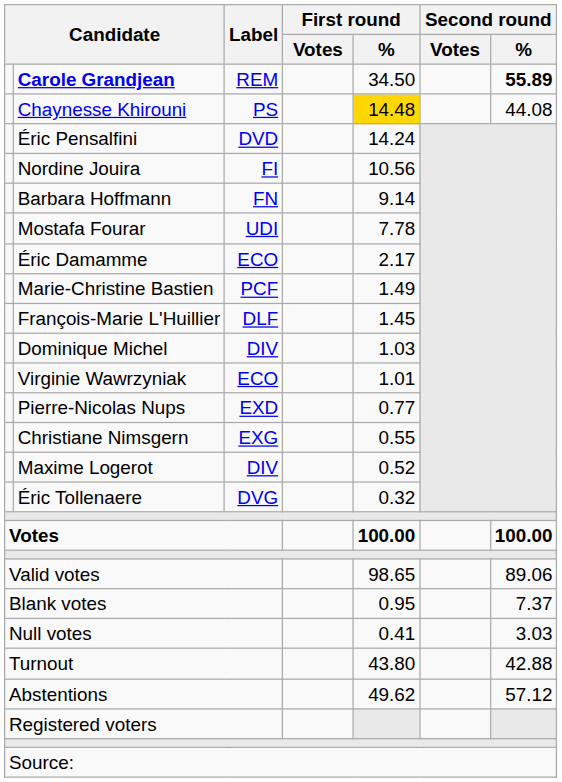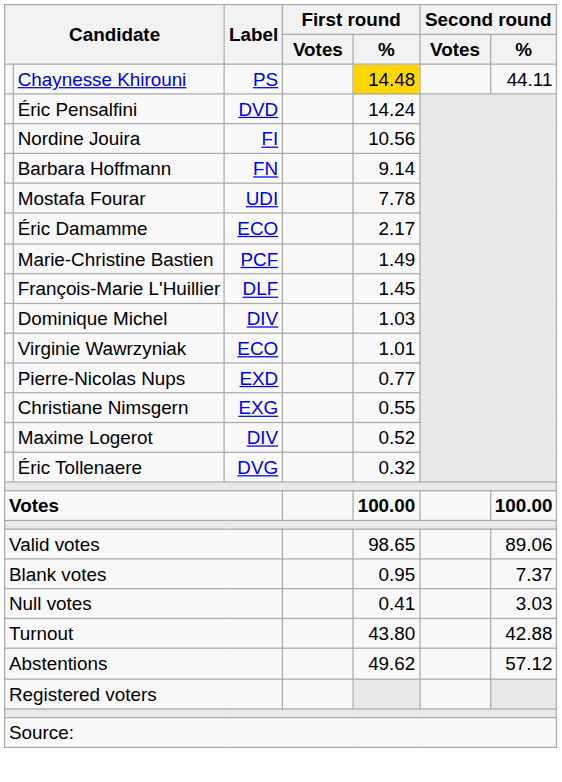- row: (96, 79)
(529, 109) 44.08 -> (530, 79) 44.11
